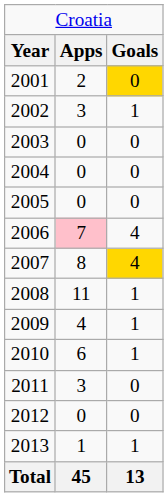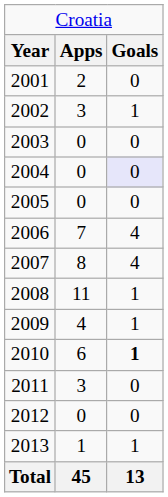(135, 80) gold background -> (135, 80) no background
(135, 171) no background -> (135, 171) lavender background
(81, 232) pink background -> (81, 232) no background
(135, 263) gold background -> (135, 263) no background
(135, 354) normal -> (135, 354) bold
